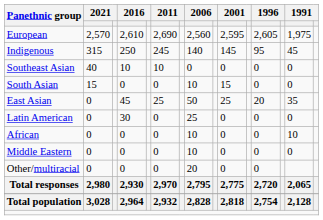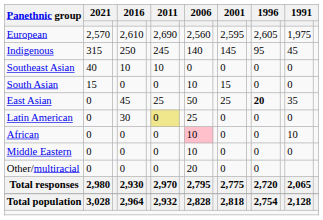(259, 101) normal -> (259, 101) bold
(156, 118) no background -> (156, 118) khaki background
(192, 134) no background -> (192, 134) pink background
